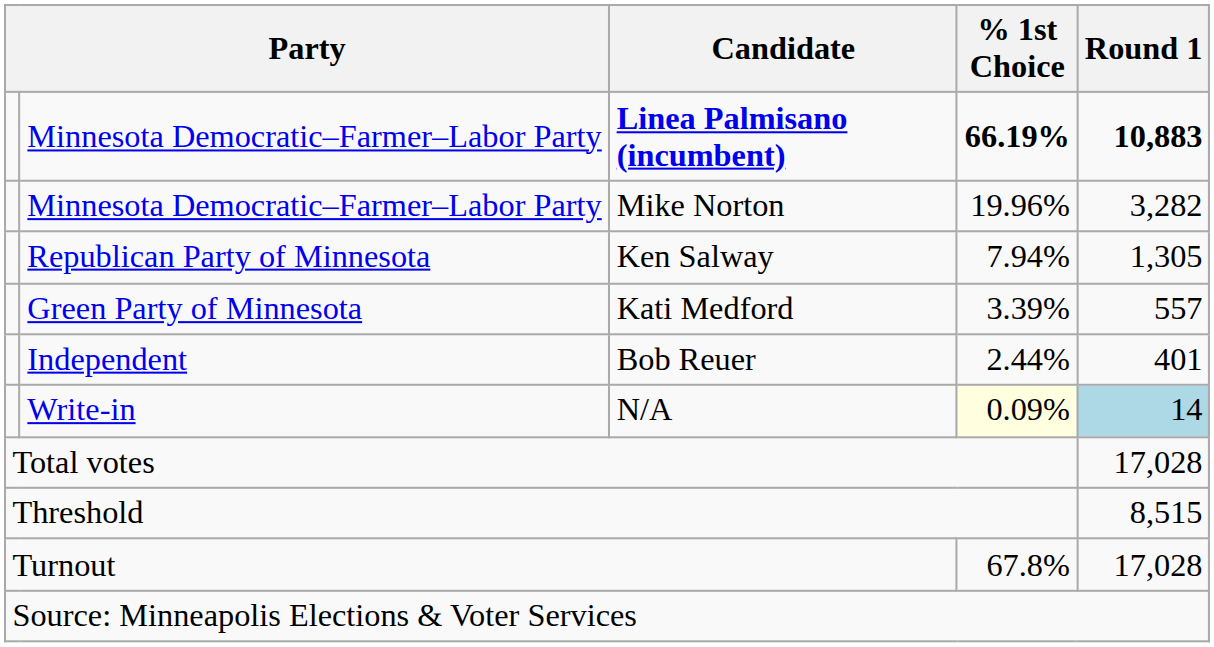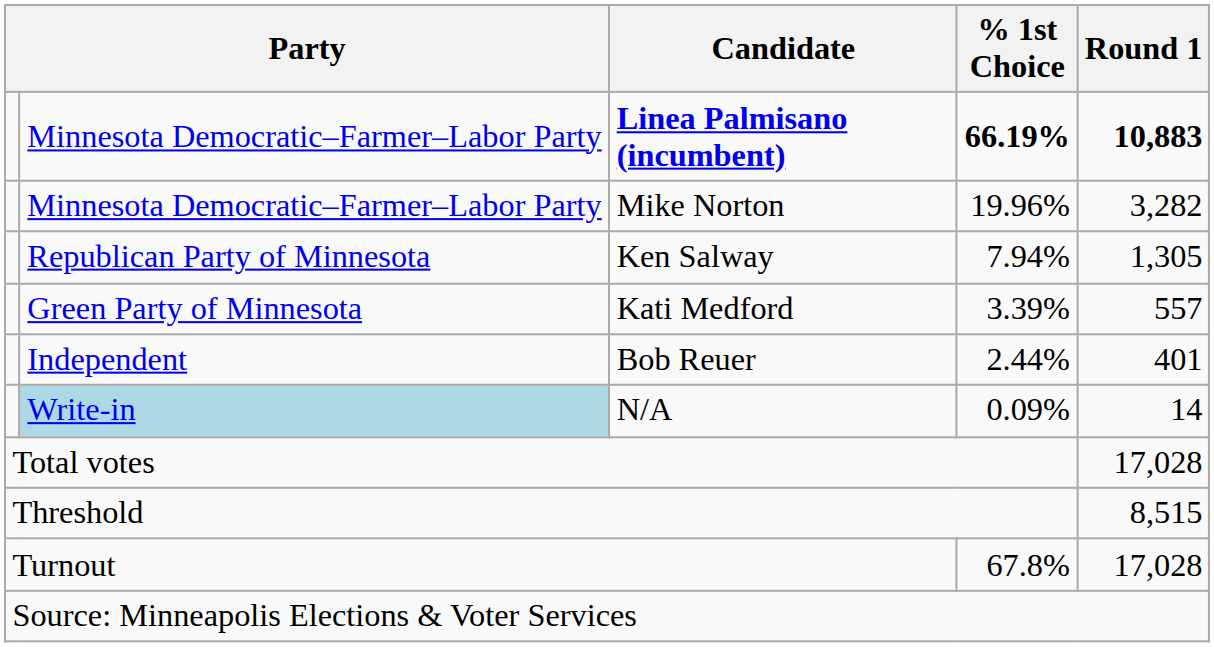(81, 410) no background -> (81, 410) lightblue background
(1028, 410) lightyellow background -> (1028, 410) no background
(1186, 410) lightblue background -> (1186, 410) no background
